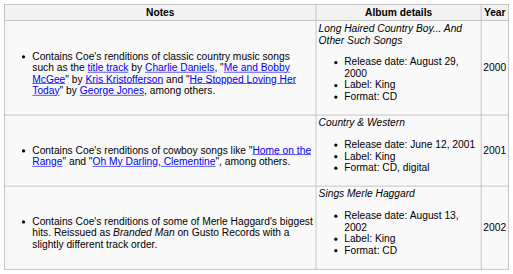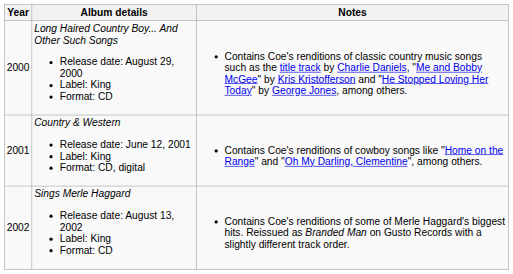columns swapped: (495, 12) <-> (160, 12)
